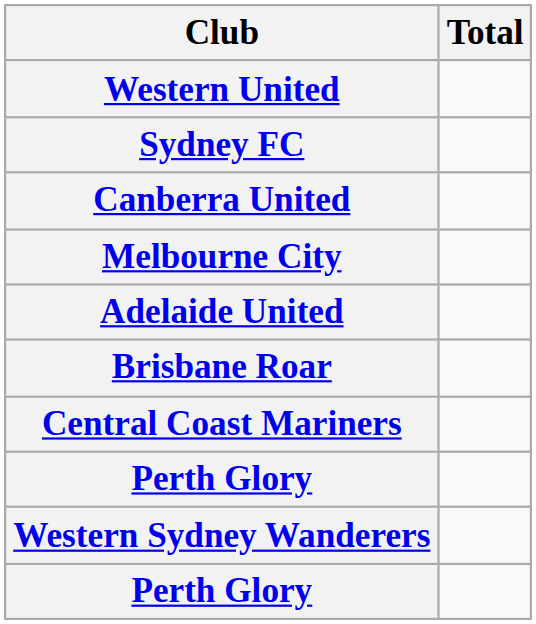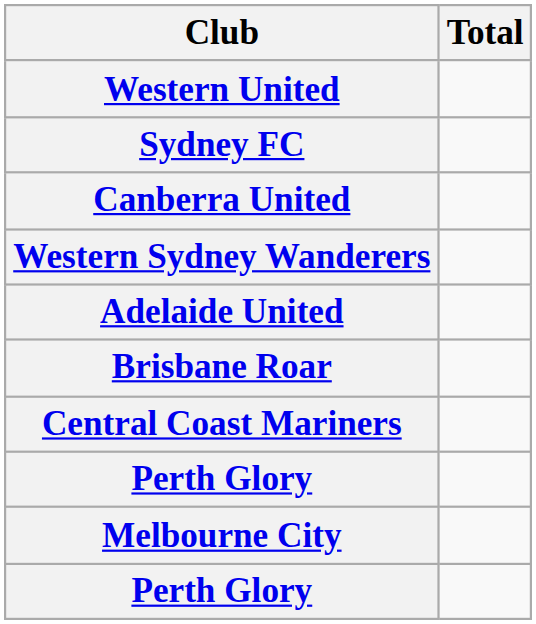(222, 255) Melbourne City -> (222, 255) Western Sydney Wanderers
(222, 534) Western Sydney Wanderers -> (222, 534) Melbourne City
